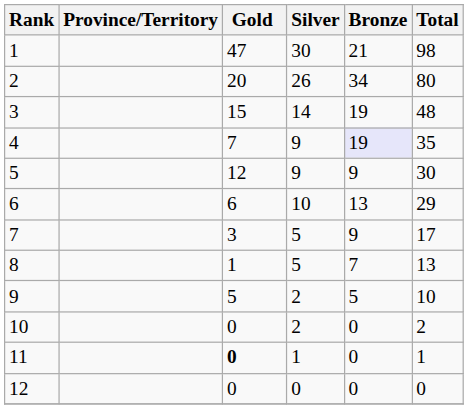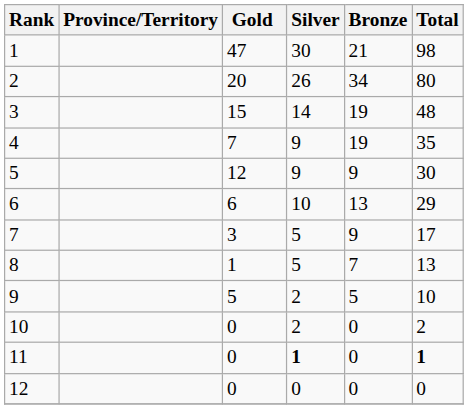(358, 142) lavender background -> (358, 142) no background
(232, 357) bold -> (232, 357) normal
(296, 357) normal -> (296, 357) bold
(421, 357) normal -> (421, 357) bold
